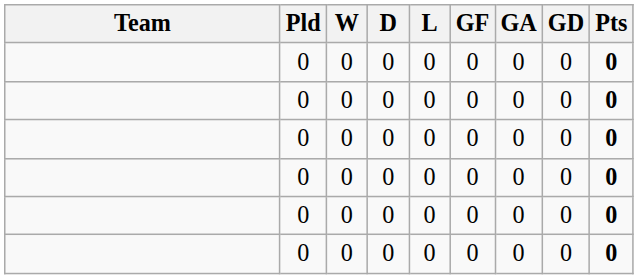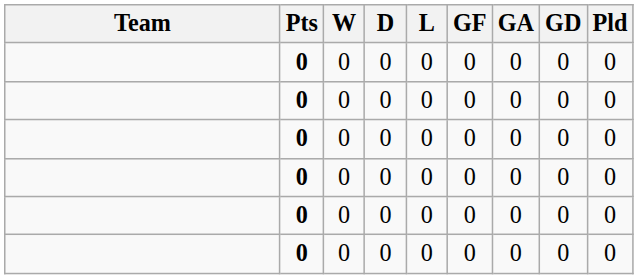columns swapped: (303, 23) <-> (611, 23)
